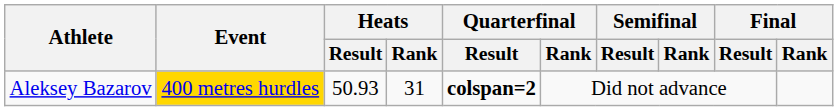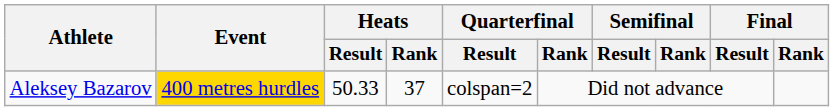(355, 88) 50.93 -> (355, 88) 50.33
(414, 88) 31 -> (414, 88) 37
(491, 88) bold -> (490, 88) normal
